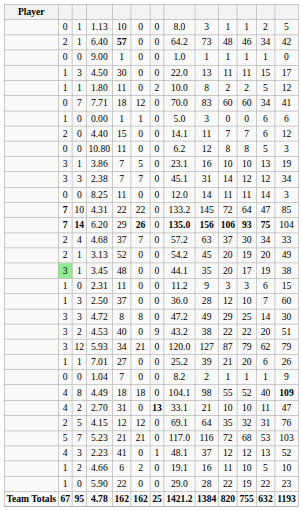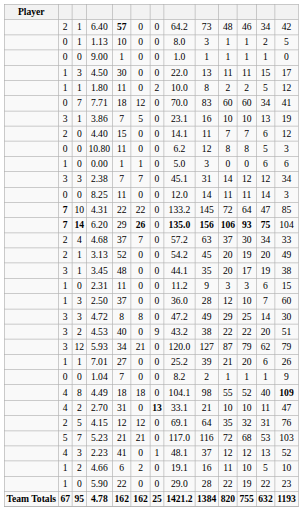rows swapped: (99, 27) <-> (99, 42)
rows swapped: (99, 118) <-> (99, 164)
(65, 270) lightgreen background -> (65, 270) no background
